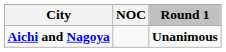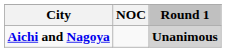(185, 36) no background -> (185, 36) lightgrey background
